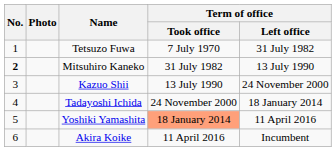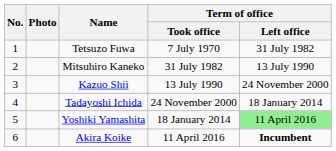(15, 66) bold -> (15, 66) normal
(194, 119) lightsalmon background -> (194, 119) no background
(285, 119) no background -> (285, 119) lightgreen background
(285, 137) normal -> (285, 137) bold
